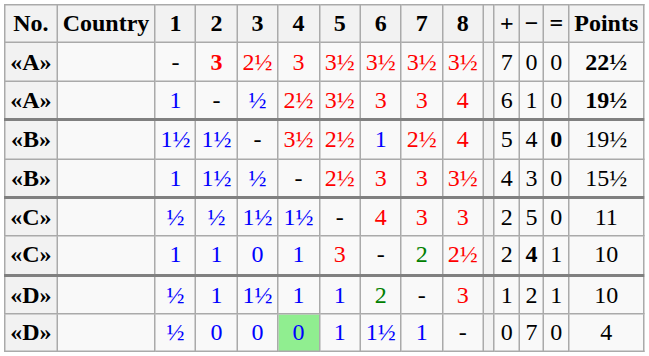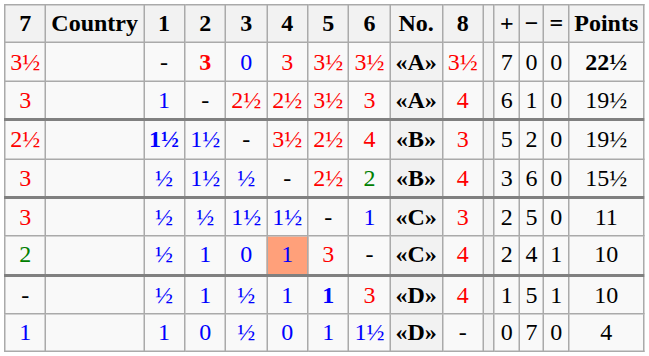columns swapped: (31, 23) <-> (422, 23)
(258, 61) 2½ -> (246, 61) 0
(258, 99) ½ -> (246, 99) 2½
(606, 99) bold -> (606, 99) normal
(175, 139) normal -> (164, 139) bold
(381, 139) 1 -> (369, 139) 4
(463, 139) 4 -> (463, 139) 3
(532, 139) 4 -> (532, 139) 2
(556, 139) bold -> (556, 139) normal
(175, 177) 1 -> (164, 177) ½
(381, 177) 3 -> (369, 177) 2
(463, 177) 3½ -> (463, 177) 4
(507, 177) 4 -> (507, 177) 3
(532, 177) 3 -> (532, 177) 6
(381, 216) 4 -> (369, 216) 1
(175, 254) 1 -> (164, 254) ½
(299, 254) no background -> (287, 254) lightsalmon background
(463, 254) 2½ -> (463, 254) 4
(532, 254) bold -> (532, 254) normal
(258, 294) 1½ -> (246, 294) ½
(340, 294) normal -> (328, 294) bold
(381, 294) 2 -> (369, 294) 3
(463, 294) 3 -> (463, 294) 4
(532, 294) 2 -> (532, 294) 5
(175, 332) ½ -> (164, 332) 1
(258, 332) 0 -> (246, 332) ½
(299, 332) lightgreen background -> (287, 332) no background
